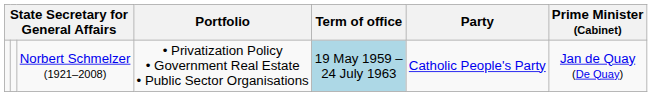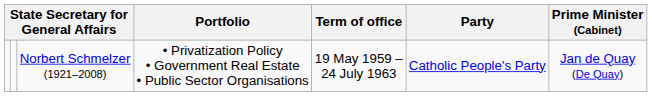(359, 65) lightblue background -> (359, 65) no background
